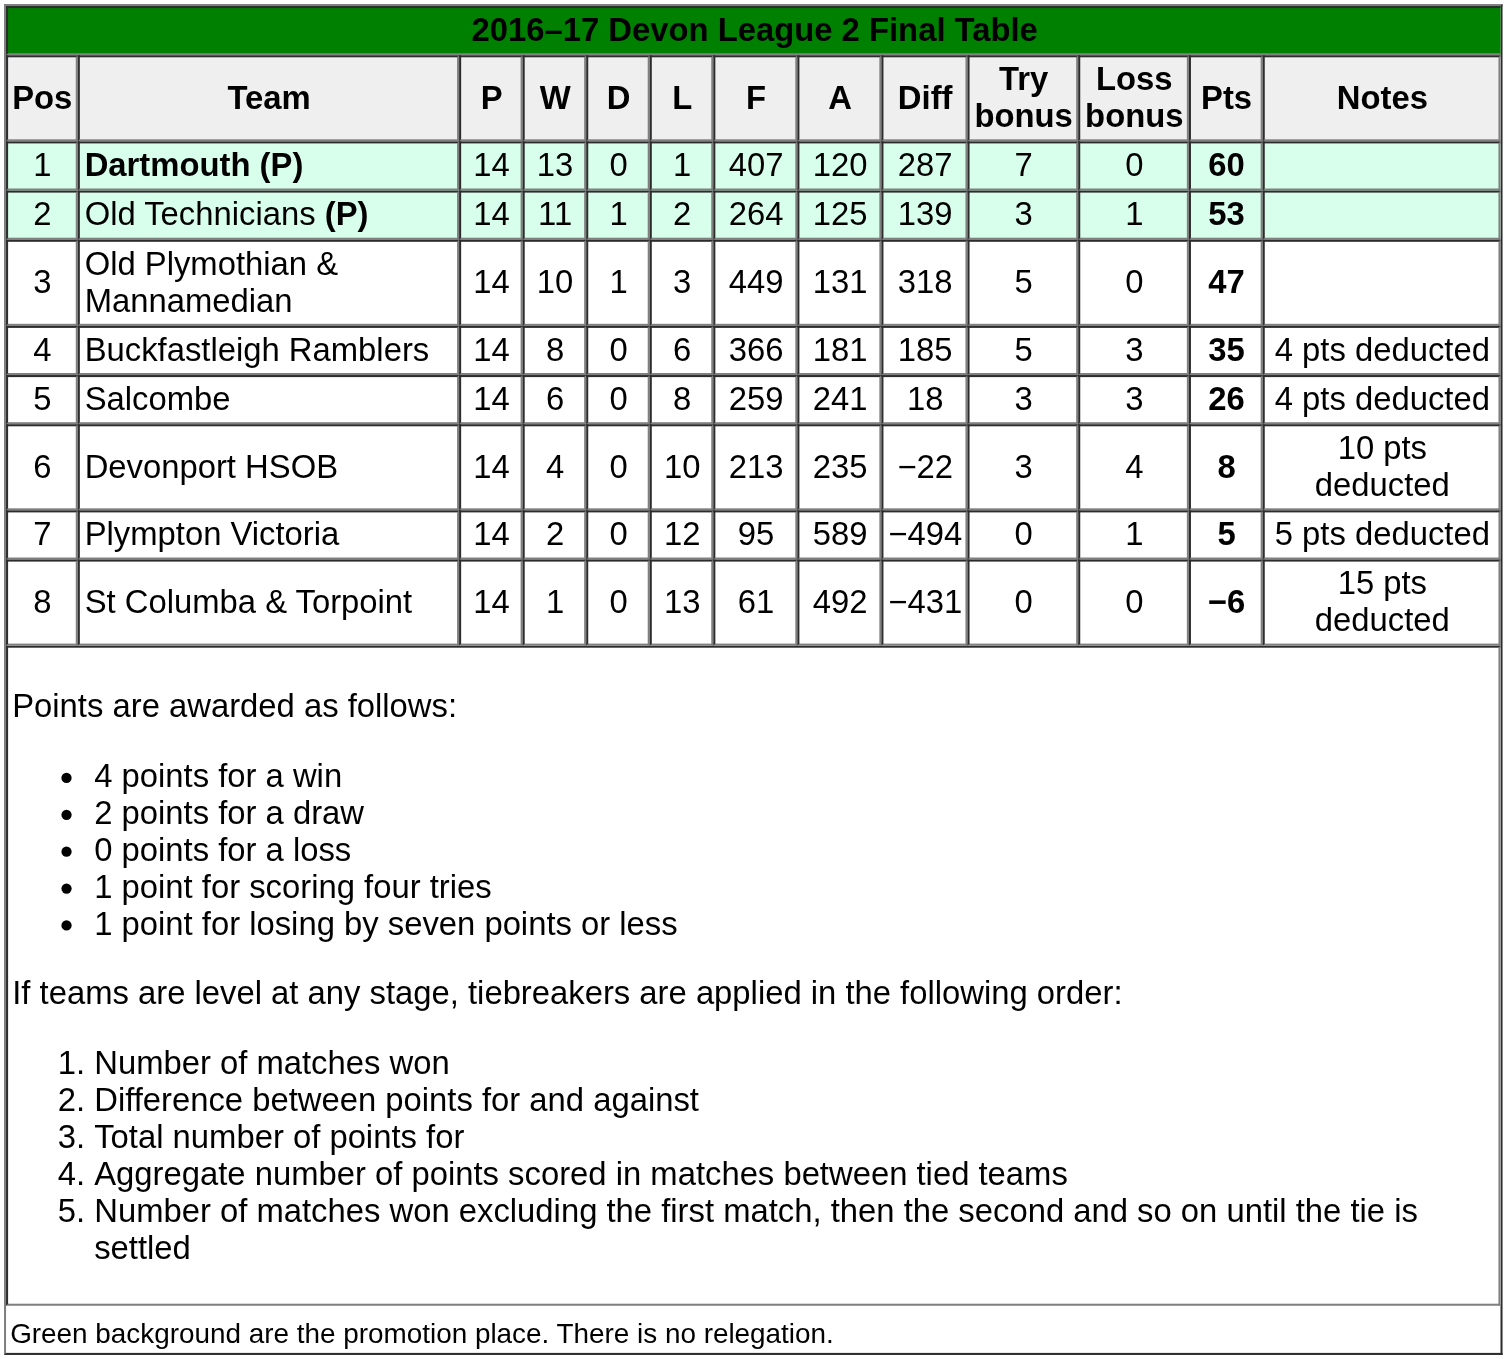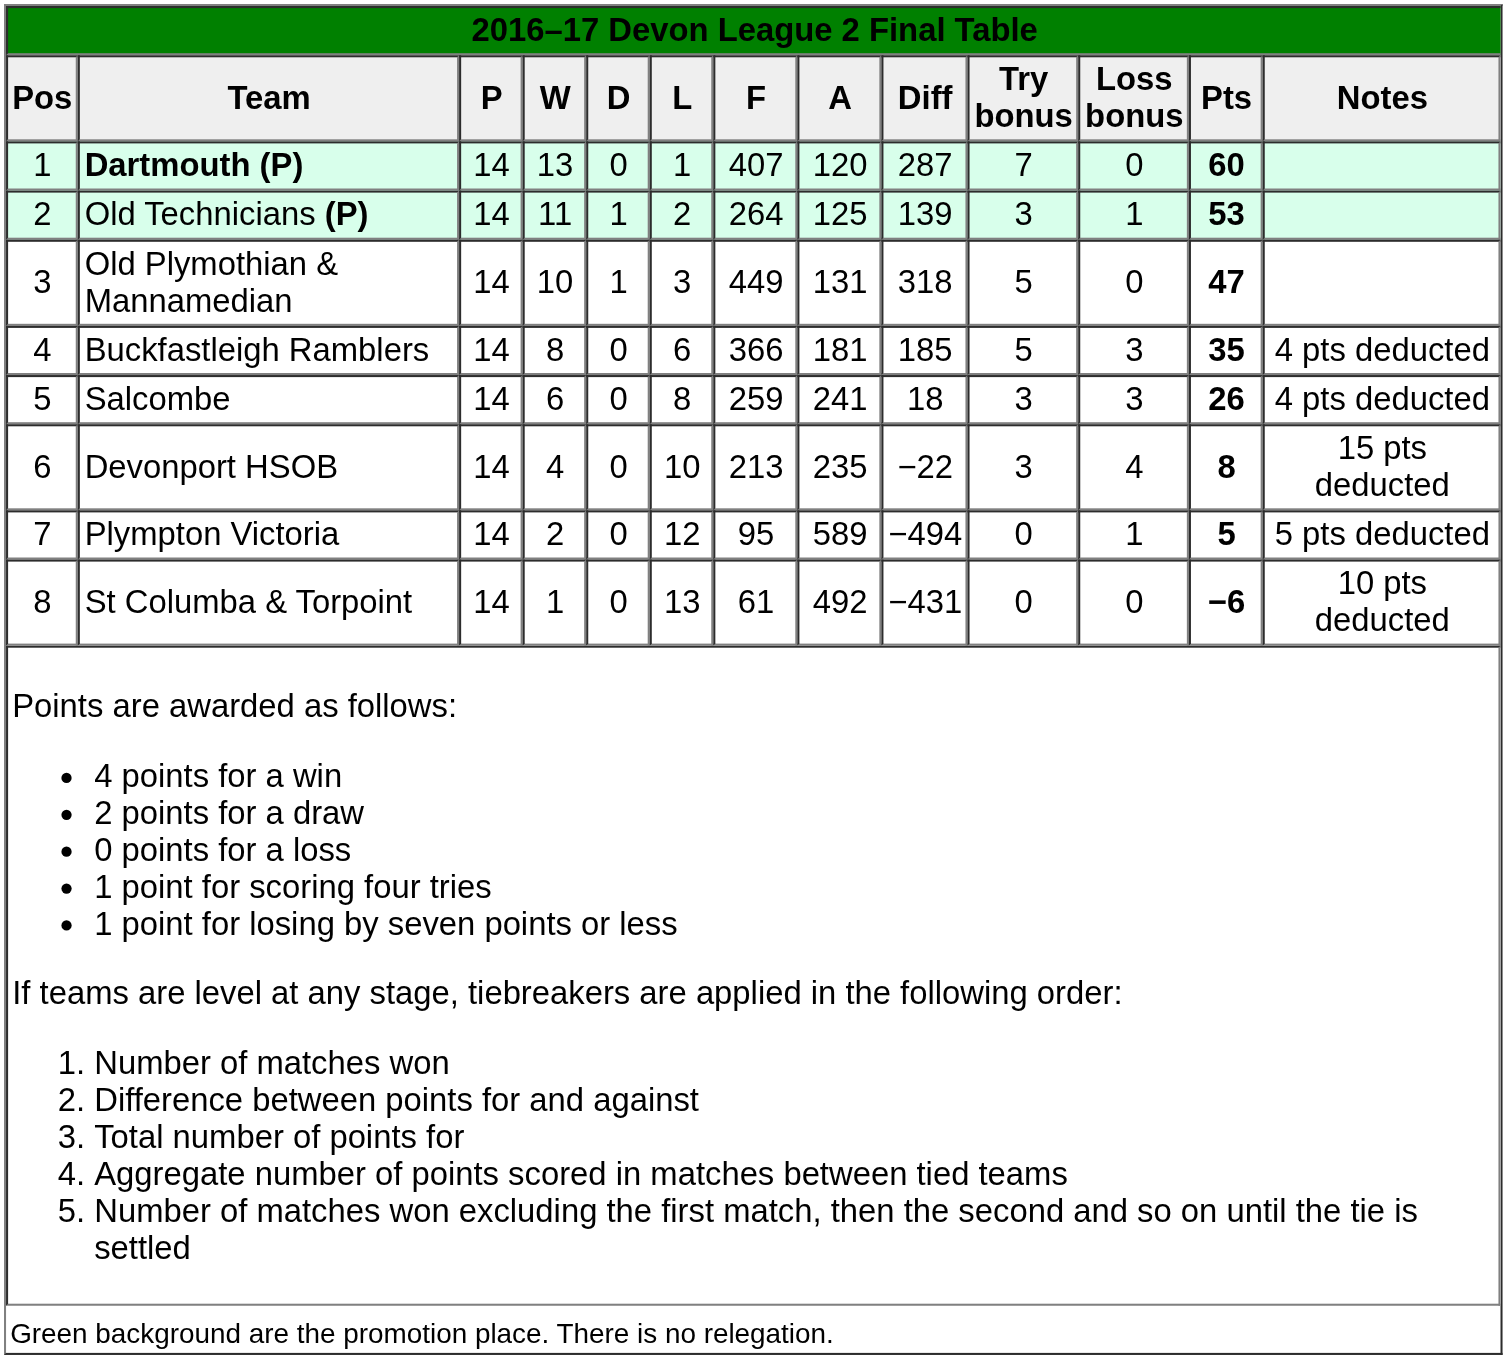(1382, 466) 10 pts deducted -> (1382, 466) 15 pts deducted
(1382, 602) 15 pts deducted -> (1382, 602) 10 pts deducted
